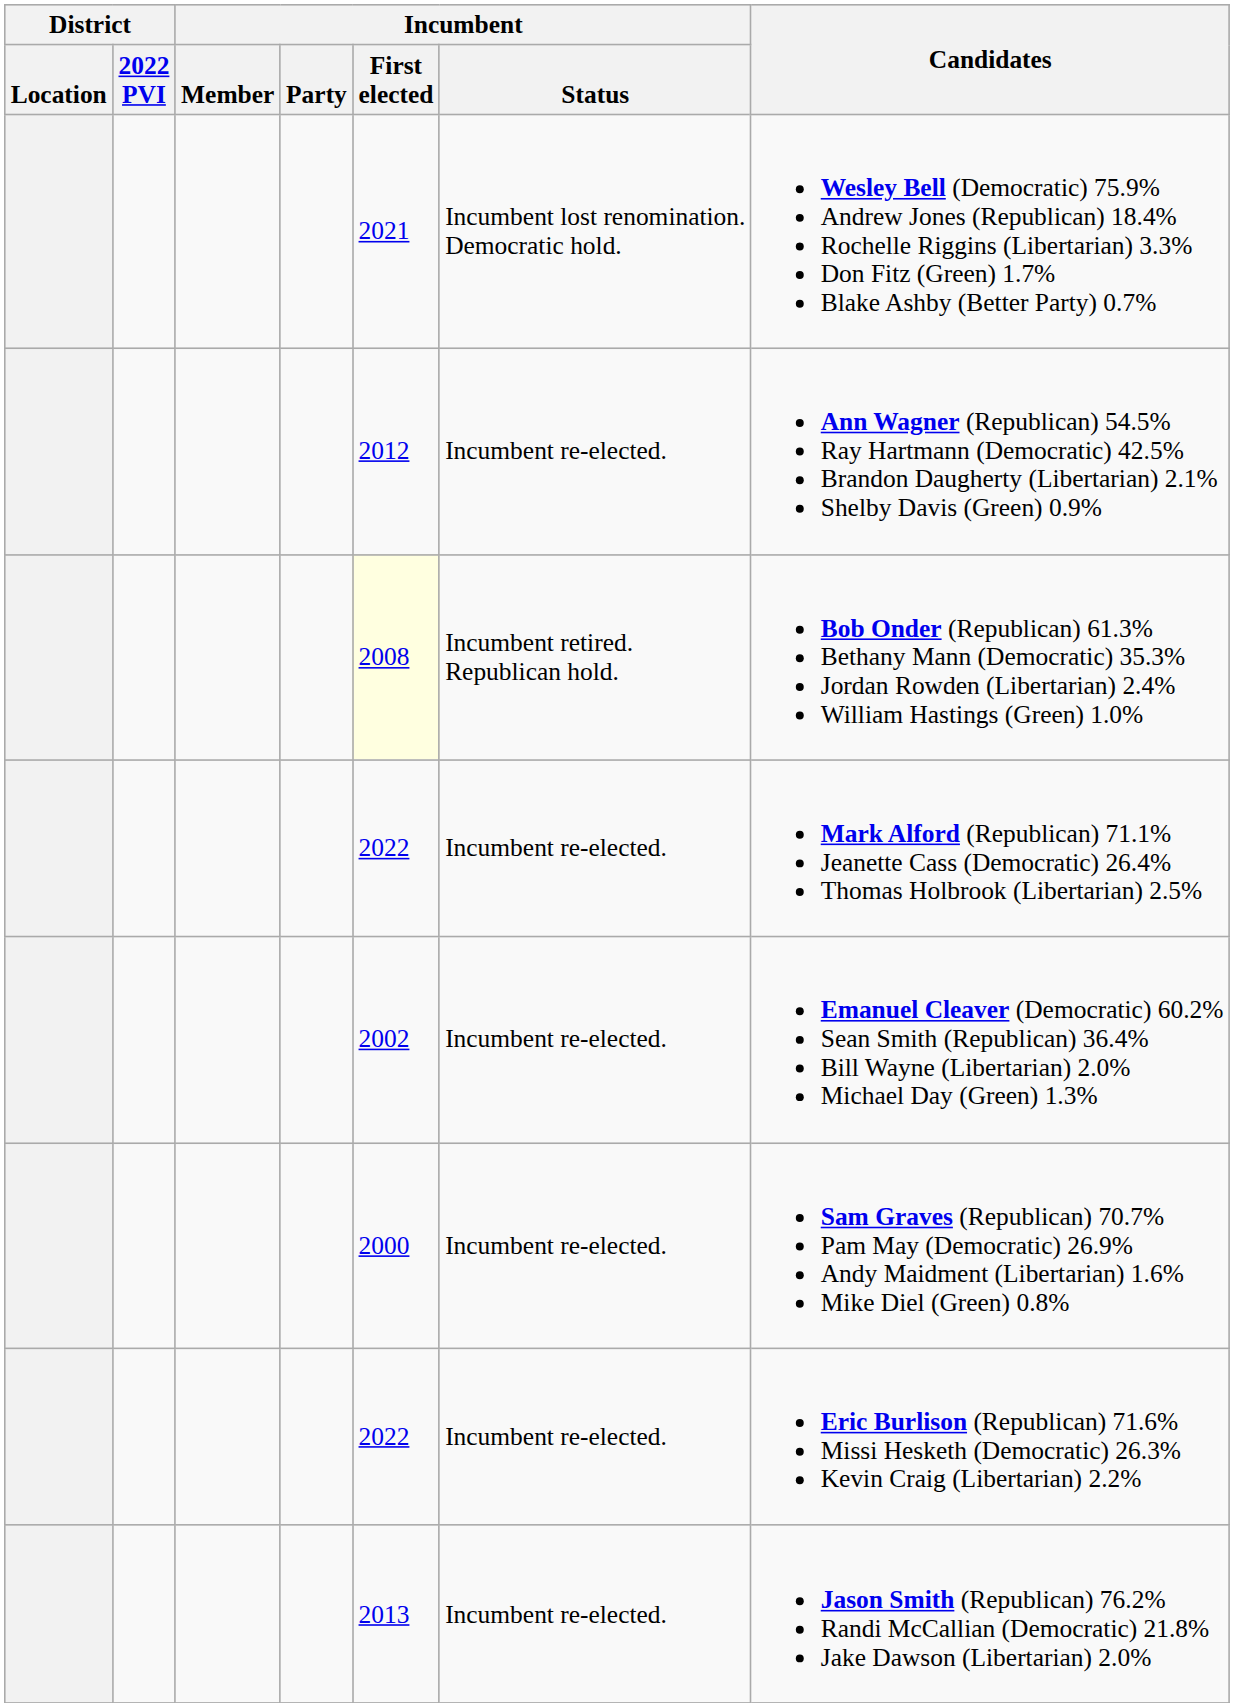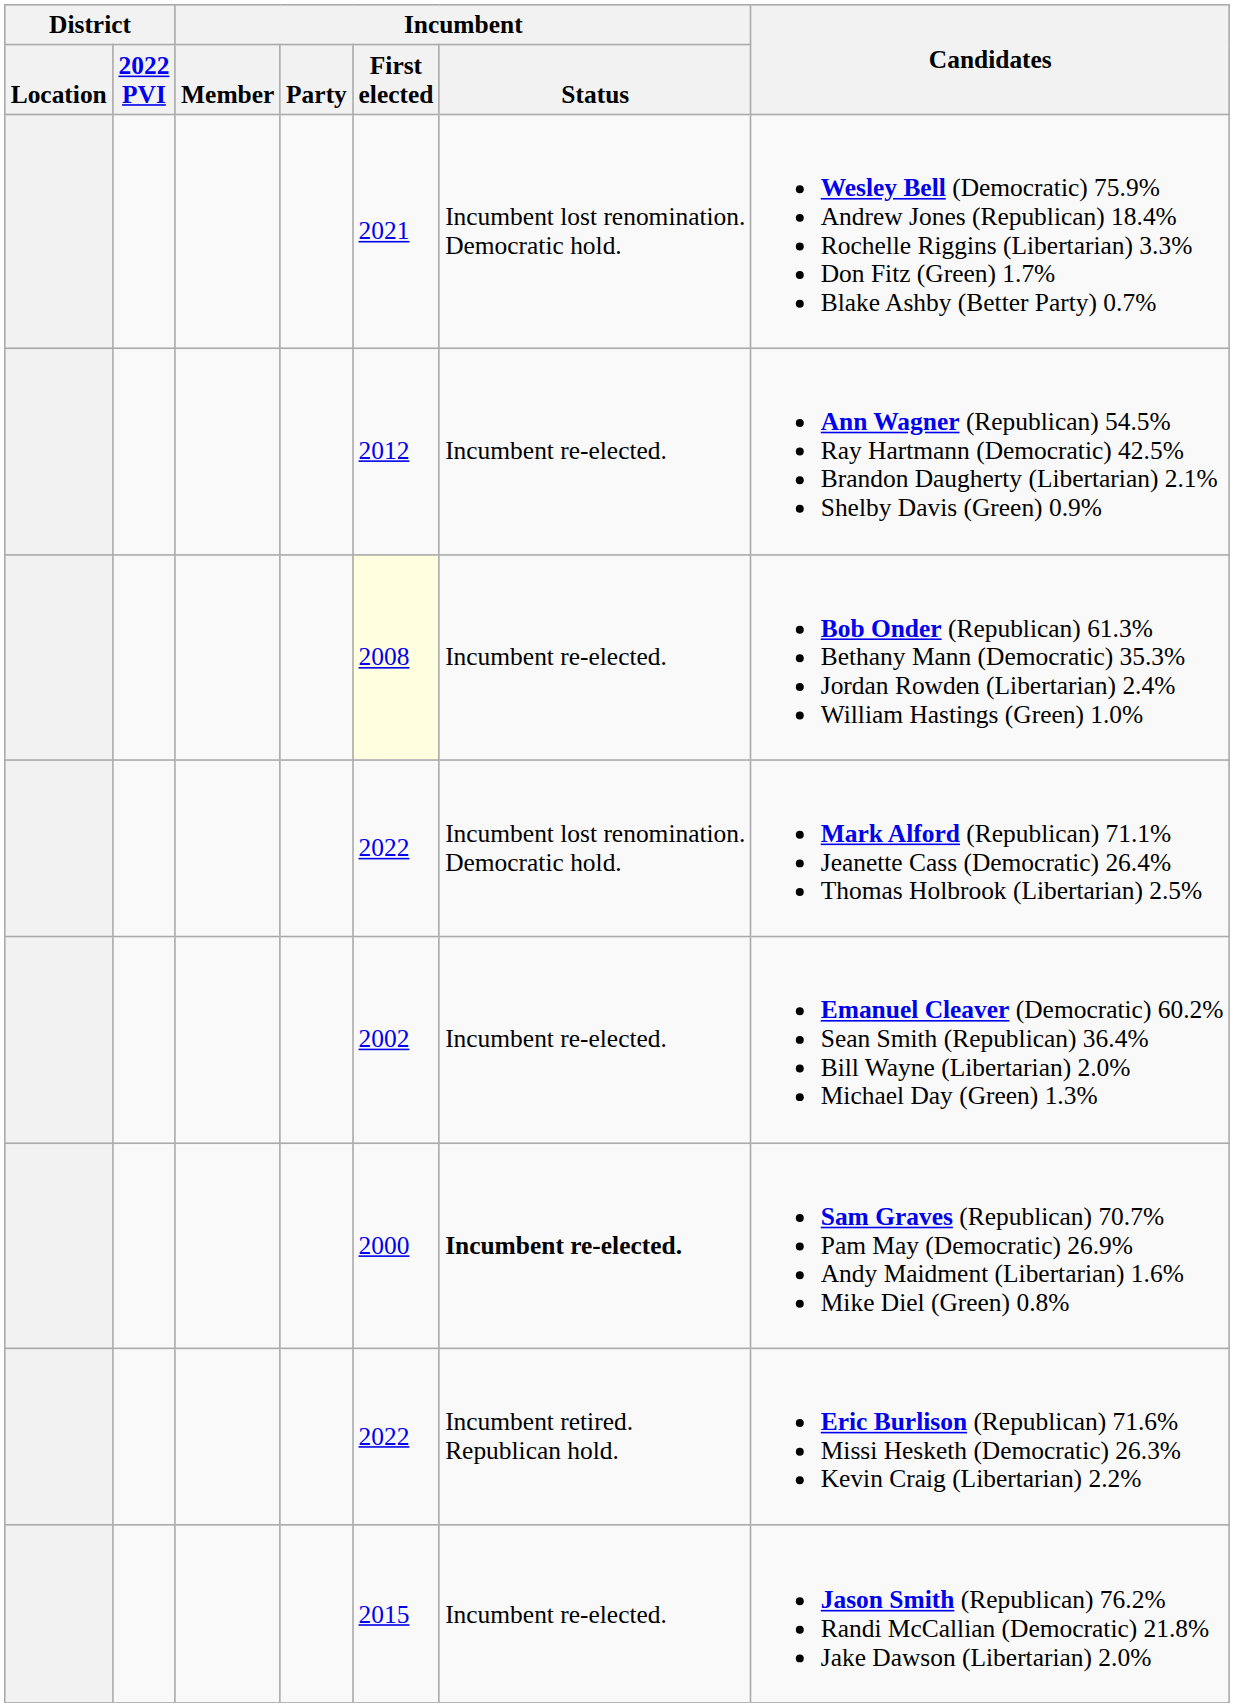(539, 656) Incumbent retired. Republican hold. -> (556, 656) Incumbent re-elected.
(556, 848) Incumbent re-elected. -> (595, 848) Incumbent lost renomination. Democratic hold.
(556, 1245) normal -> (564, 1245) bold
(556, 1436) Incumbent re-elected. -> (539, 1436) Incumbent retired. Republican hold.
(384, 1613) 2013 -> (384, 1613) 2015
